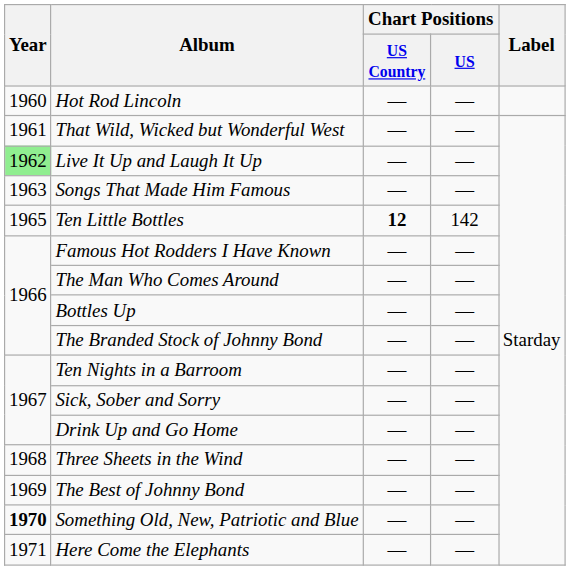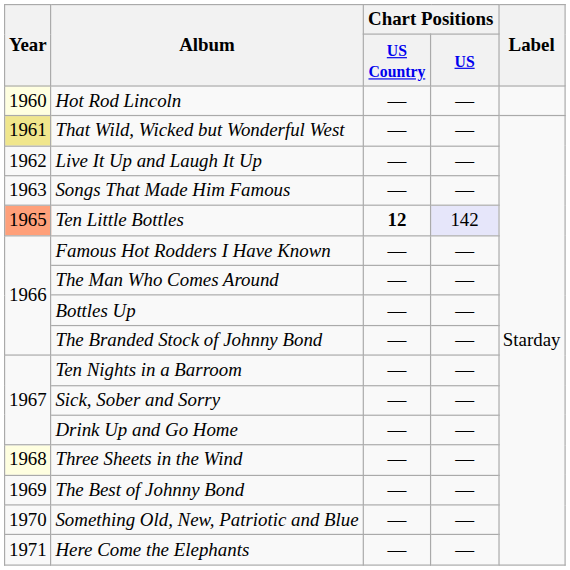(28, 100) no background -> (28, 100) lightyellow background
(28, 130) no background -> (28, 130) khaki background
(28, 160) lightgreen background -> (28, 160) no background
(28, 220) no background -> (28, 220) lightsalmon background
(465, 220) no background -> (465, 220) lavender background
(28, 459) no background -> (28, 459) lightyellow background
(28, 519) bold -> (28, 519) normal
